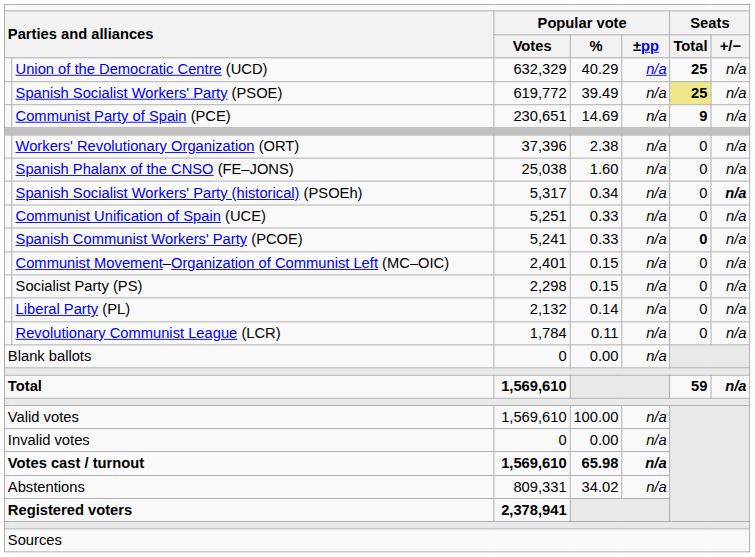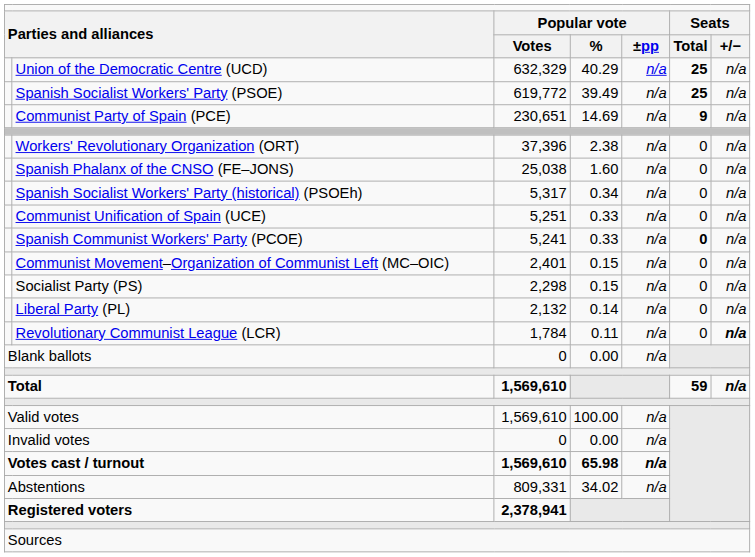(699, 92) khaki background -> (699, 92) no background
(736, 193) bold -> (736, 193) normal
(736, 333) normal -> (736, 333) bold
